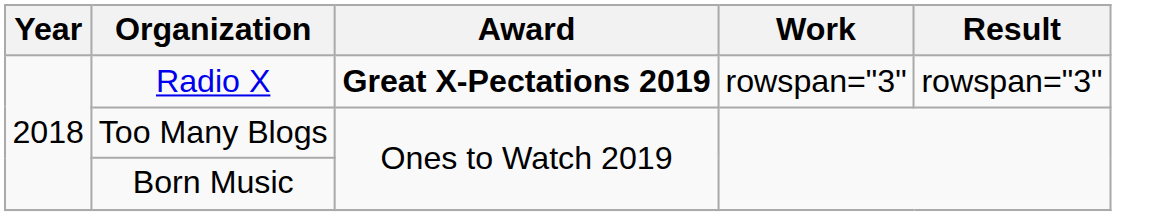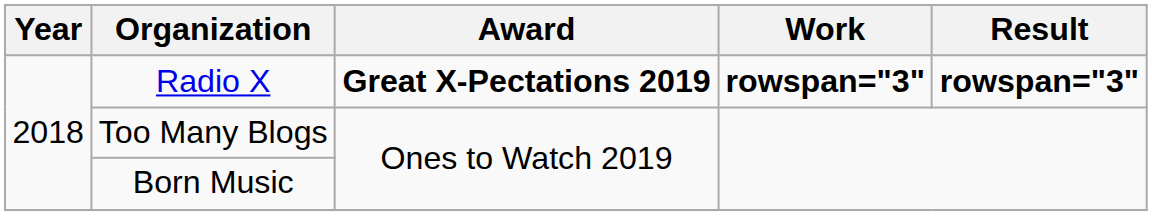(816, 81) normal -> (825, 81) bold
(1012, 81) normal -> (1039, 81) bold
